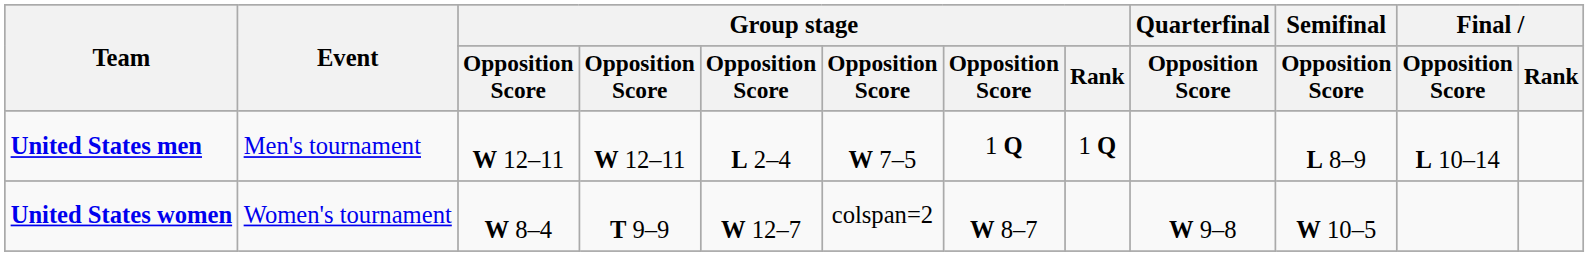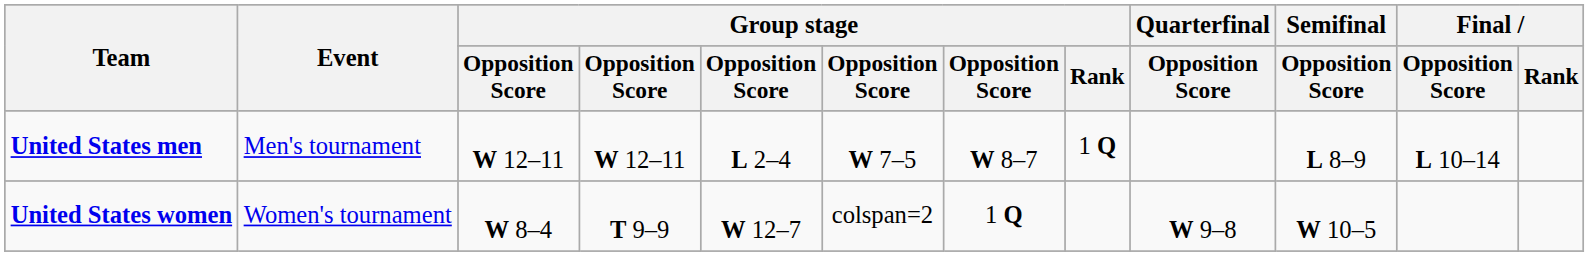(1004, 146) 1 Q -> (1004, 160) W 8–7
(1004, 230) W 8–7 -> (1004, 215) 1 Q
